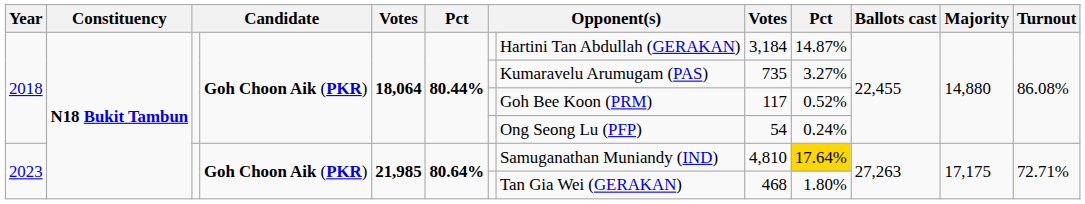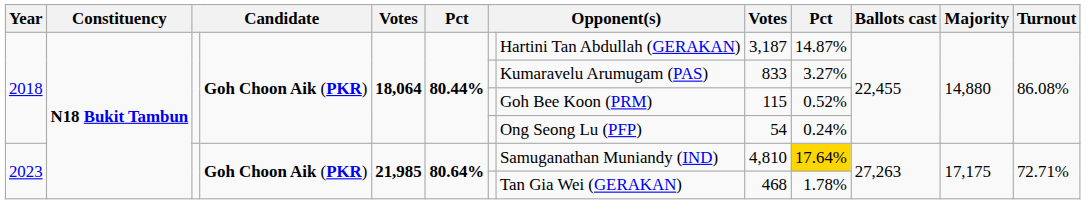(768, 46) 3,184 -> (768, 46) 3,187
(774, 74) 735 -> (774, 74) 833
(775, 101) 117 -> (775, 101) 115
(825, 185) 1.80% -> (825, 185) 1.78%
